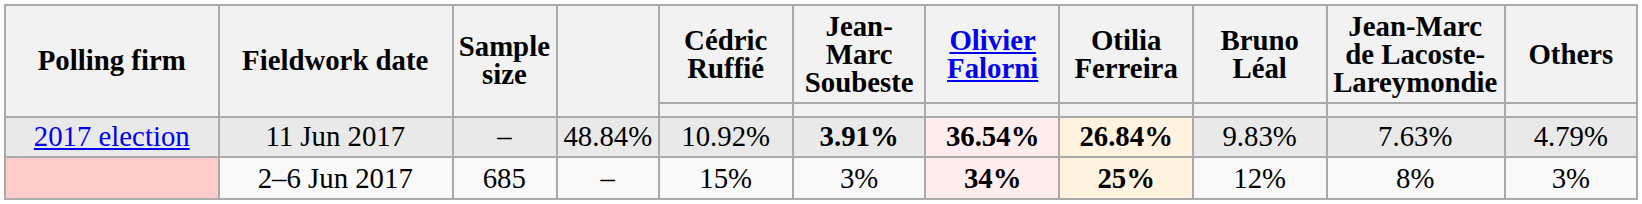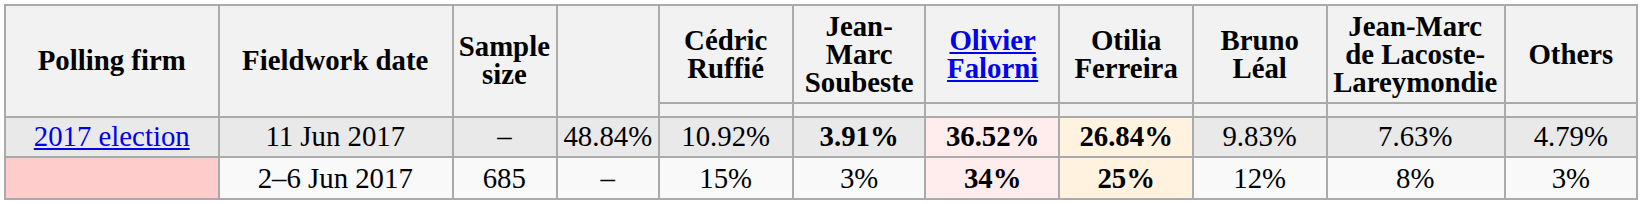(993, 137) 36.54% -> (993, 137) 36.52%
